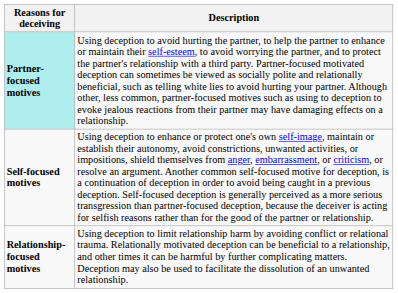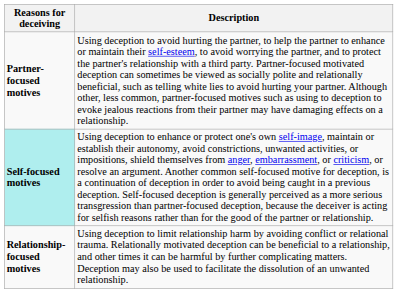(25, 80) paleturquoise background -> (25, 80) no background
(33, 177) no background -> (33, 177) paleturquoise background
